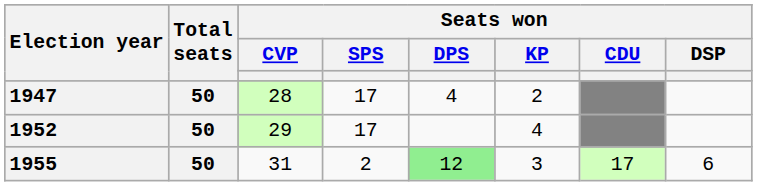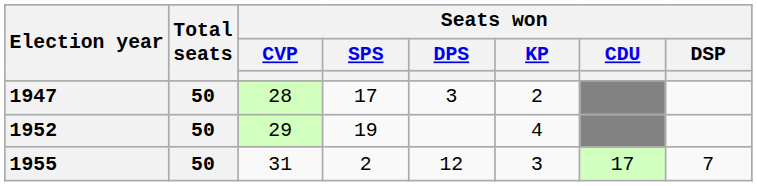(451, 97) 4 -> (451, 97) 3
(366, 130) 17 -> (366, 130) 19
(451, 164) lightgreen background -> (451, 164) no background
(708, 164) 6 -> (708, 164) 7
